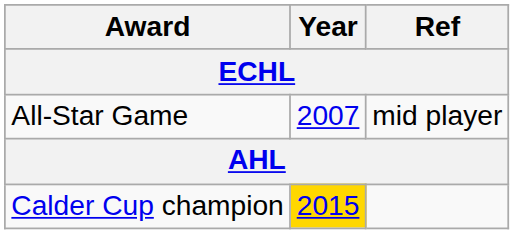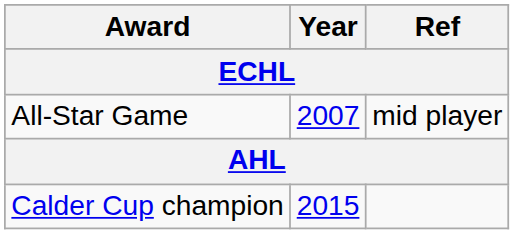(328, 205) gold background -> (328, 205) no background
